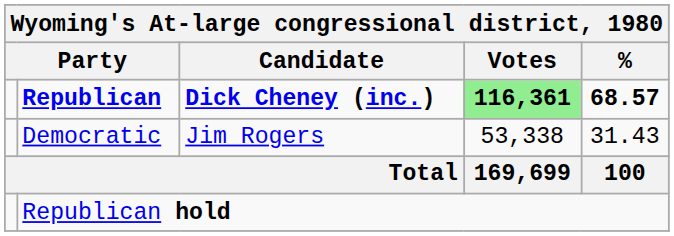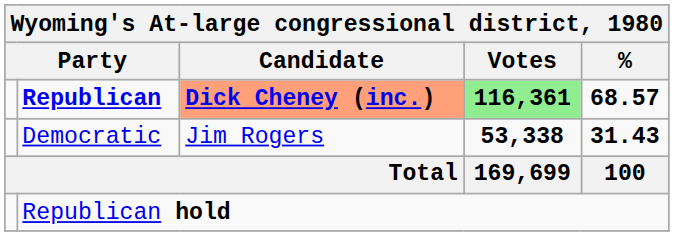(310, 99) no background -> (310, 99) lightsalmon background
(522, 137) normal -> (522, 137) bold
(625, 137) normal -> (625, 137) bold
